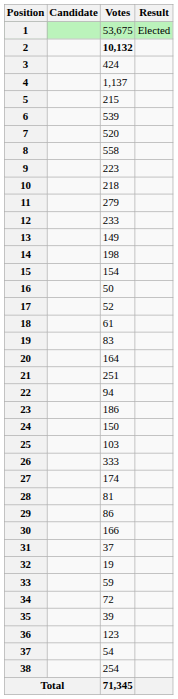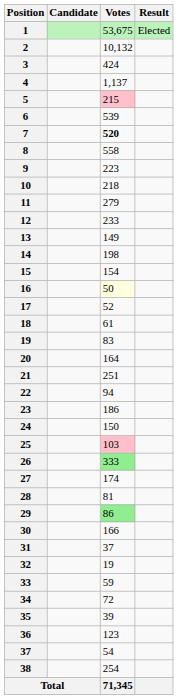(118, 47) bold -> (118, 47) normal
(111, 99) no background -> (111, 99) pink background
(111, 133) normal -> (111, 133) bold
(108, 289) no background -> (108, 289) lightyellow background
(111, 444) no background -> (111, 444) pink background
(111, 461) no background -> (111, 461) lightgreen background
(108, 513) no background -> (108, 513) lightgreen background
